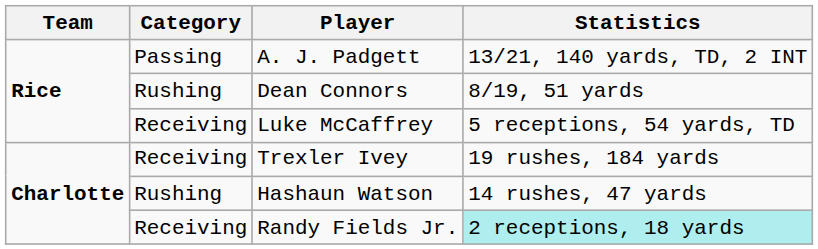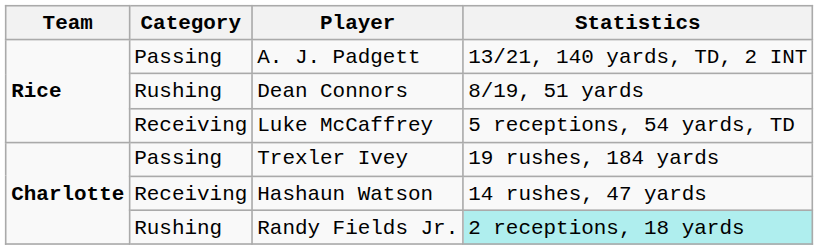(191, 159) Receiving -> (178, 159) Passing
(178, 193) Rushing -> (191, 193) Receiving
(191, 227) Receiving -> (178, 227) Rushing
